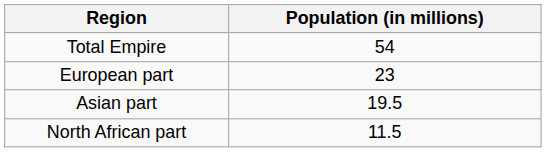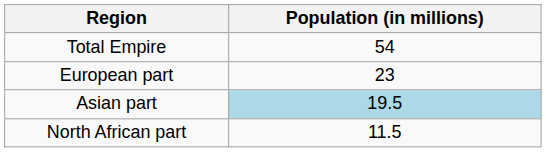(385, 103) no background -> (385, 103) lightblue background
